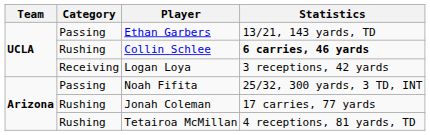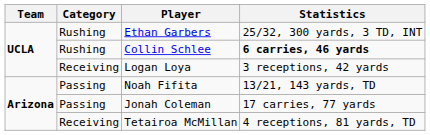(82, 31) Passing -> (82, 31) Rushing
(309, 31) 13/21, 143 yards, TD -> (332, 31) 25/32, 300 yards, 3 TD, INT
(332, 86) 25/32, 300 yards, 3 TD, INT -> (309, 86) 13/21, 143 yards, TD
(82, 104) Rushing -> (82, 104) Passing
(82, 122) Rushing -> (89, 122) Receiving
